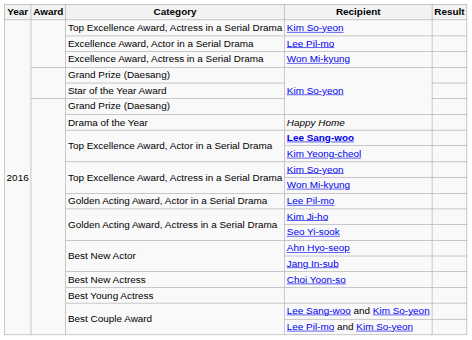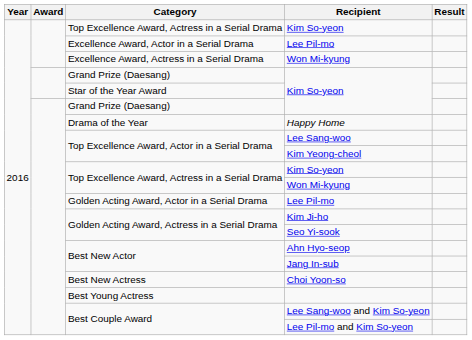(320, 138) bold -> (319, 138) normal
